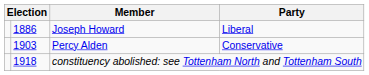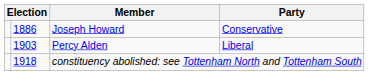(238, 29) Liberal -> (252, 29) Conservative
(252, 45) Conservative -> (238, 45) Liberal
